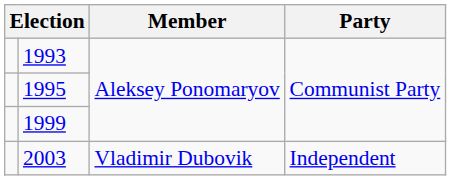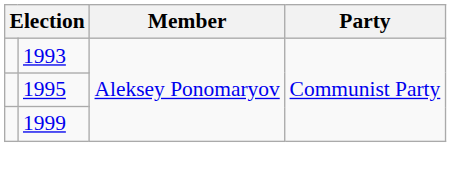- row: (44, 157)
